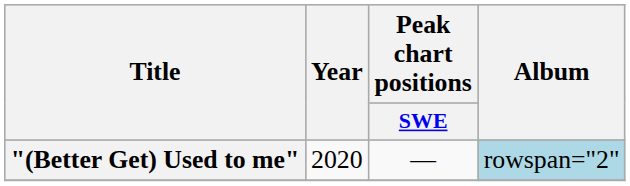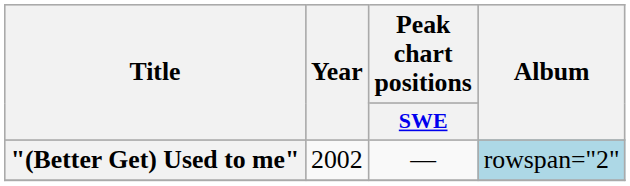(337, 159) 2020 -> (337, 159) 2002
